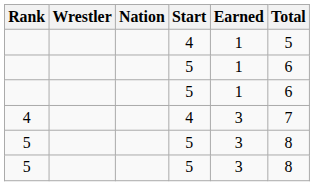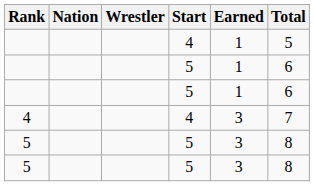columns swapped: (82, 17) <-> (142, 17)
